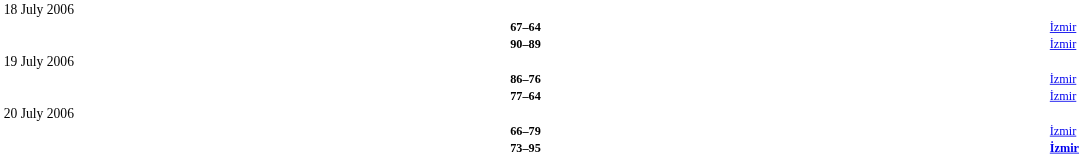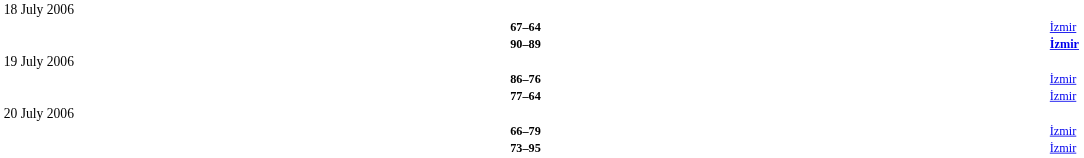(1063, 44) normal -> (1064, 44) bold
(1064, 148) bold -> (1063, 148) normal
